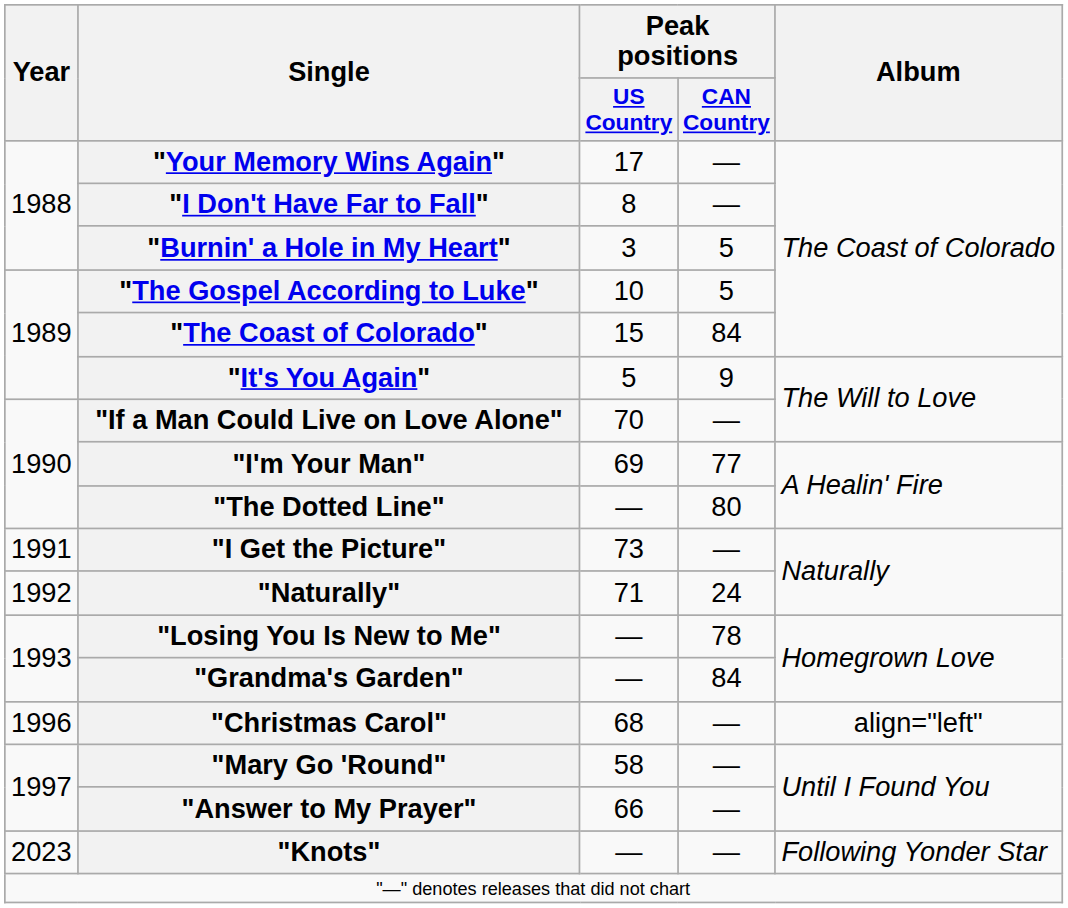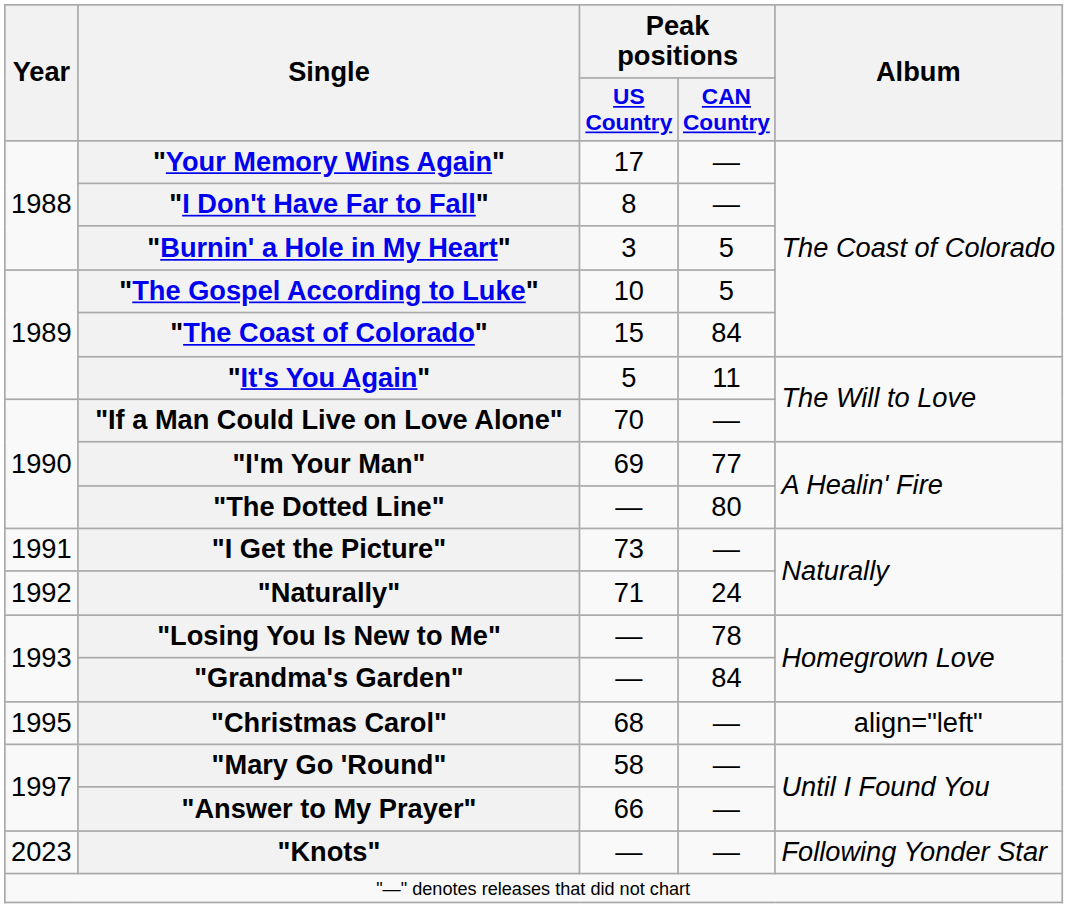(726, 377) 9 -> (726, 377) 11
(41, 722) 1996 -> (41, 722) 1995
